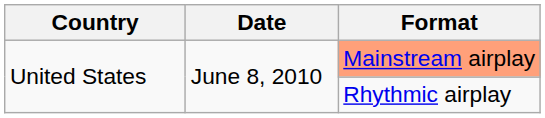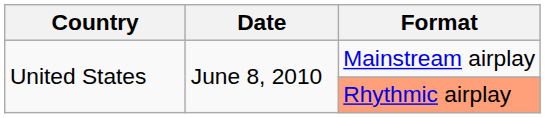(439, 58) lightsalmon background -> (439, 58) no background
(427, 94) no background -> (427, 94) lightsalmon background
